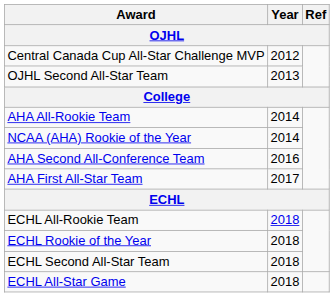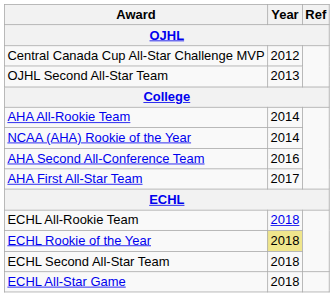(285, 240) no background -> (285, 240) khaki background
